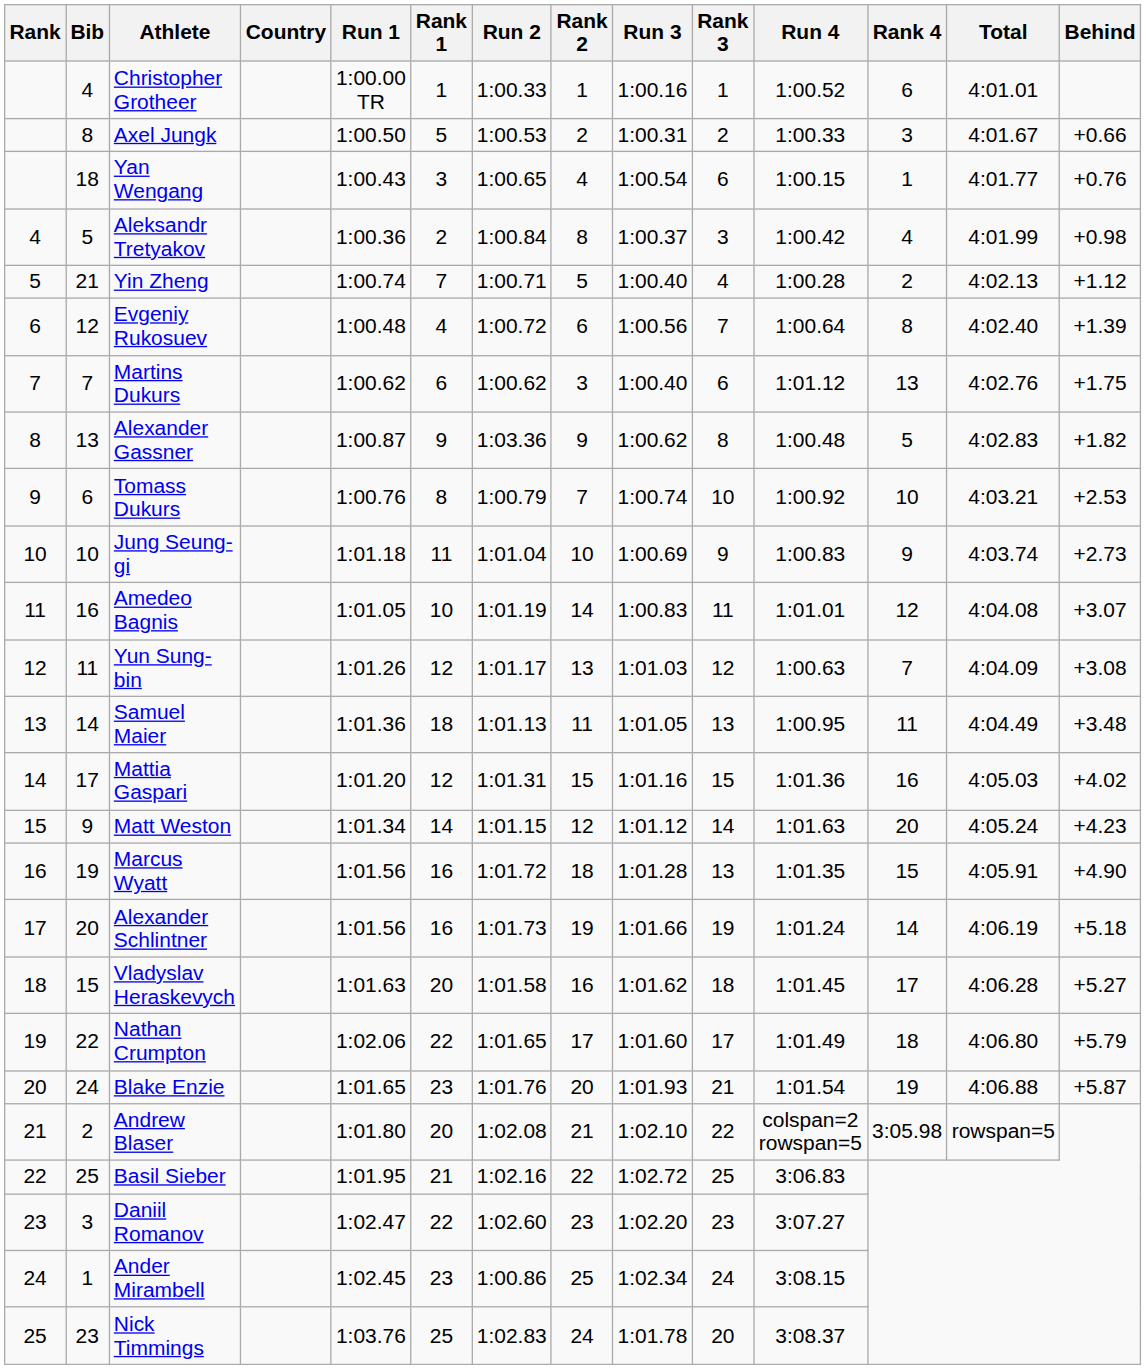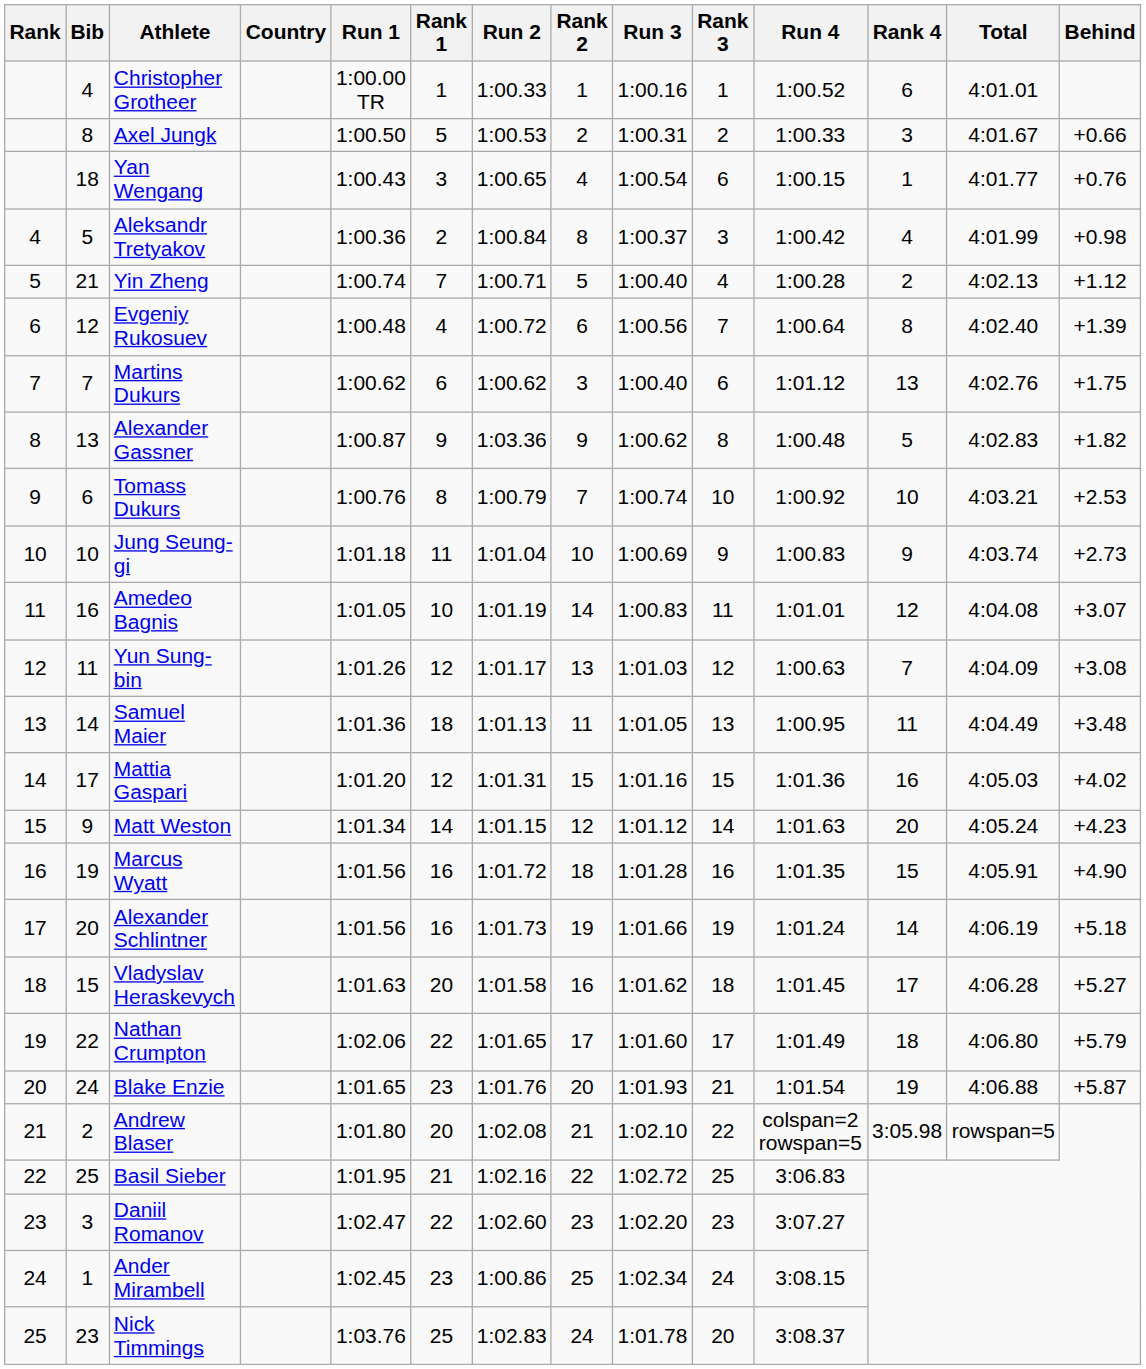(723, 871) 13 -> (723, 871) 16
